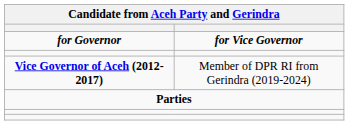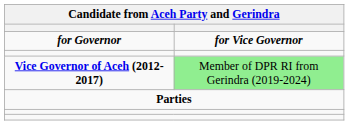(259, 73) no background -> (259, 73) lightgreen background
